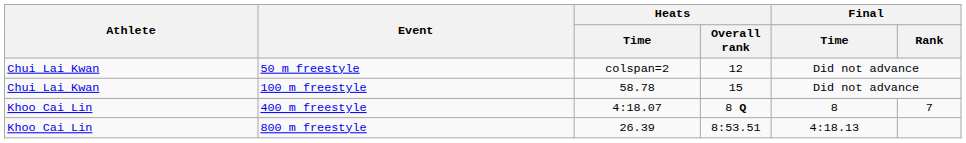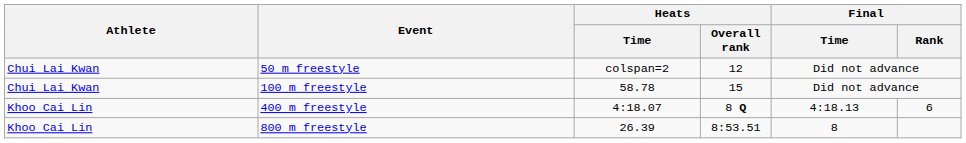(834, 108) 8 -> (834, 108) 4:18.13
(929, 108) 7 -> (929, 108) 6
(834, 128) 4:18.13 -> (834, 128) 8
